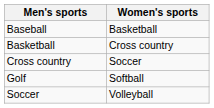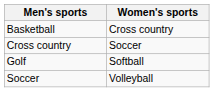- row: (27, 29)
